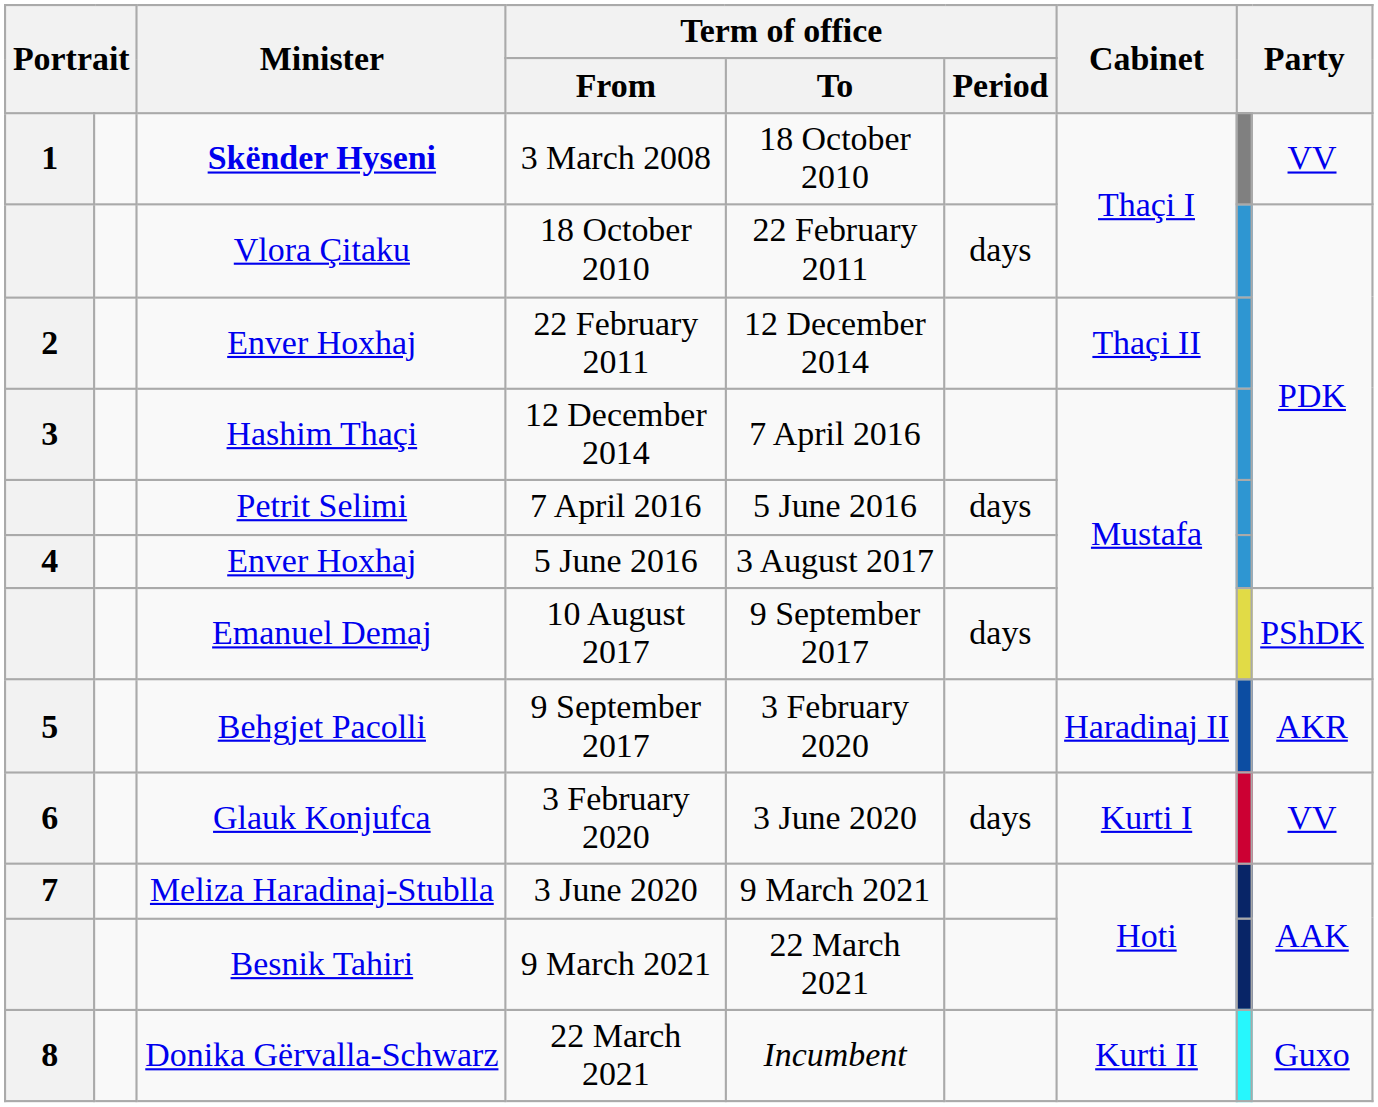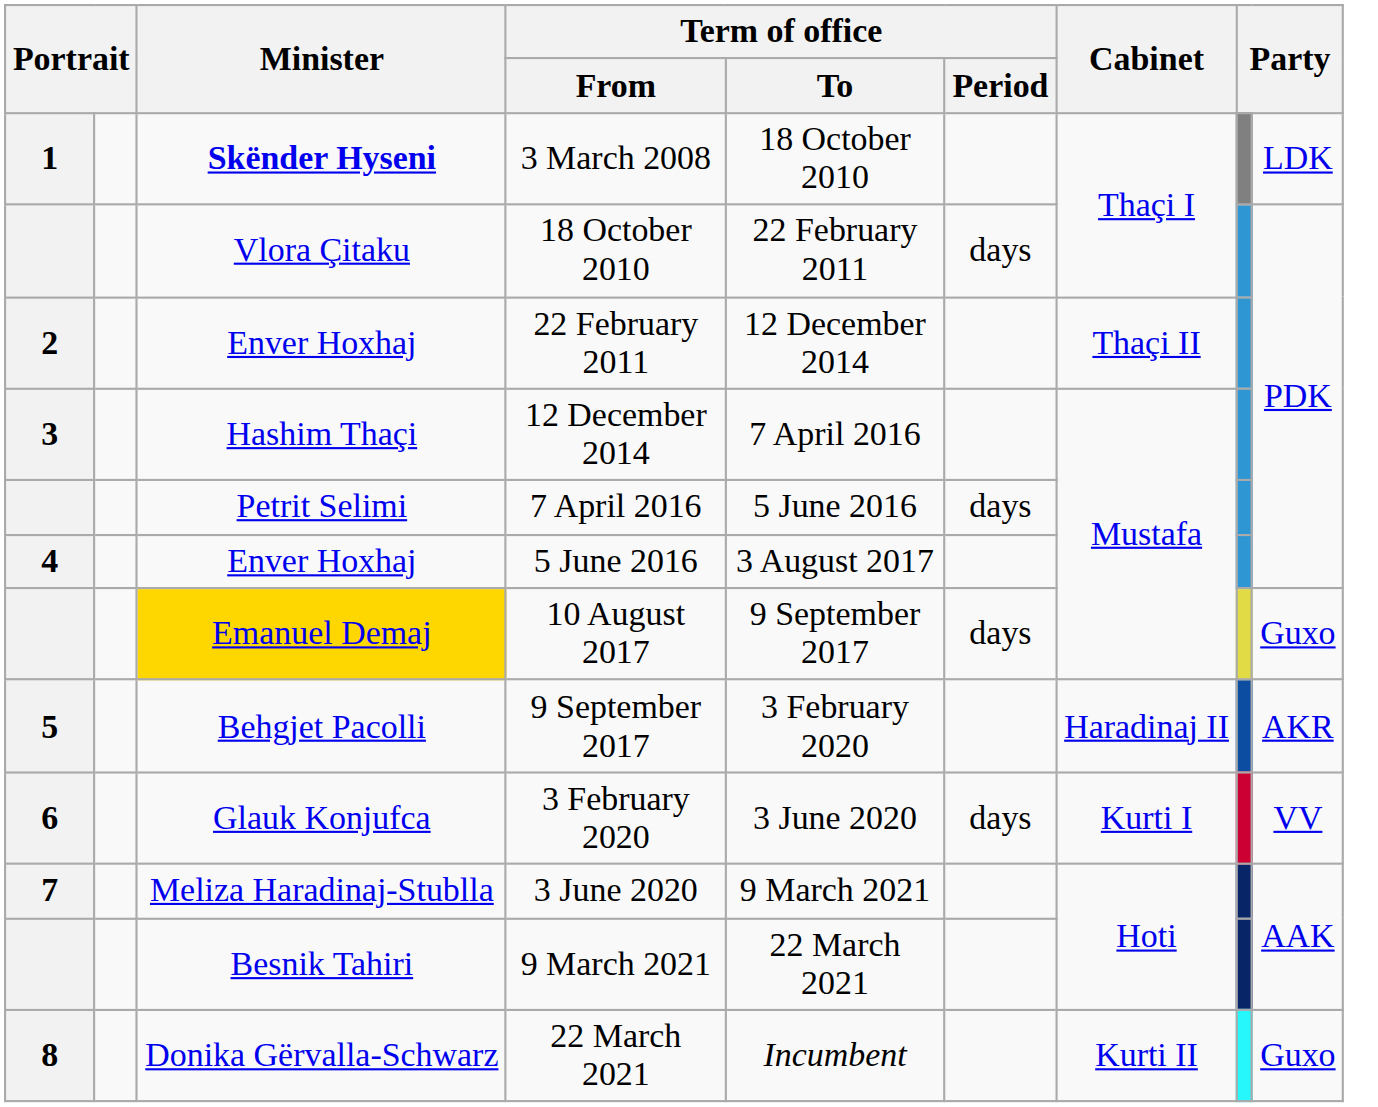(1312, 158) VV -> (1298, 158) LDK
(322, 633) no background -> (322, 633) gold background
(1312, 633) PShDK -> (1298, 633) Guxo
